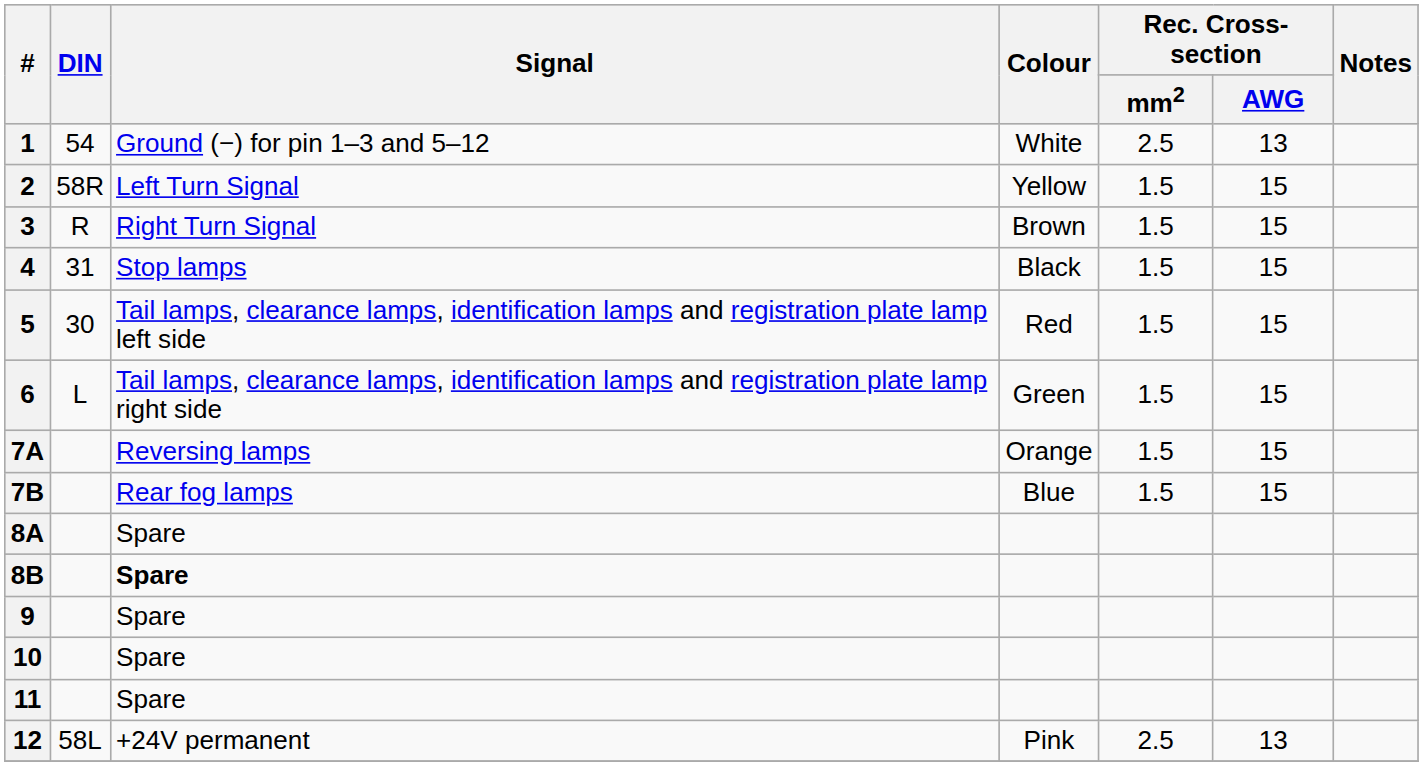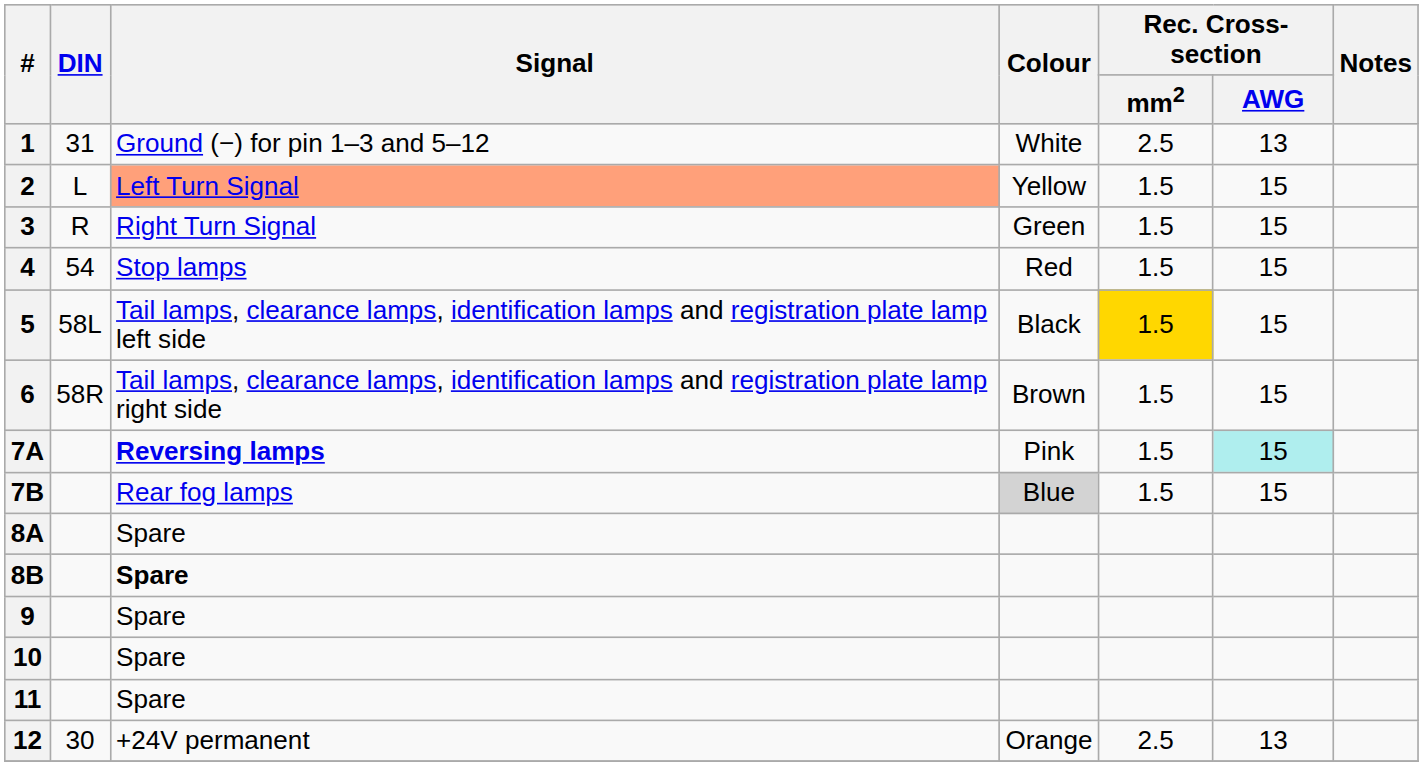(80, 144) 54 -> (80, 144) 31
(80, 185) 58R -> (80, 185) L
(207, 185) no background -> (207, 185) lightsalmon background
(1049, 227) Brown -> (1049, 227) Green
(80, 268) 31 -> (80, 268) 54
(1049, 268) Black -> (1049, 268) Red
(80, 324) 30 -> (80, 324) 58L
(1049, 324) Red -> (1049, 324) Black
(1156, 324) no background -> (1156, 324) gold background
(80, 395) L -> (80, 395) 58R
(1049, 395) Green -> (1049, 395) Brown
(213, 451) normal -> (220, 451) bold
(1049, 451) Orange -> (1049, 451) Pink
(1273, 451) no background -> (1273, 451) paleturquoise background
(1049, 492) no background -> (1049, 492) lightgrey background
(80, 740) 58L -> (80, 740) 30
(1049, 740) Pink -> (1049, 740) Orange
